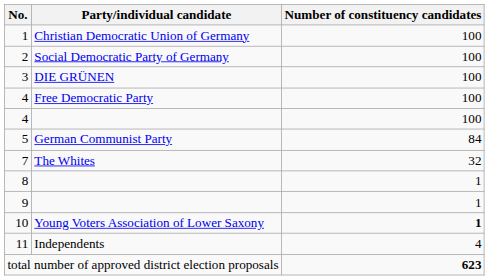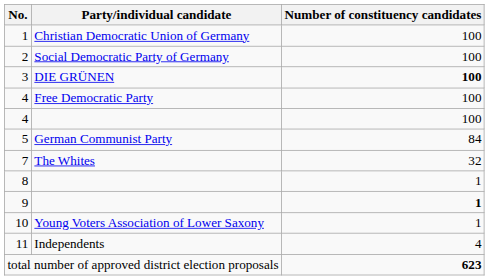(472, 77) normal -> (472, 77) bold
(478, 202) normal -> (478, 202) bold
(478, 222) bold -> (478, 222) normal
